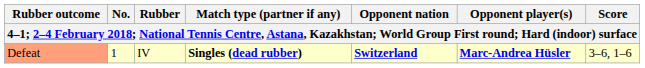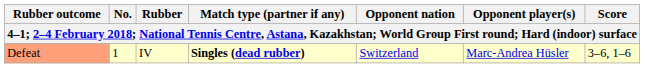(386, 53) bold -> (389, 53) normal
(515, 53) bold -> (517, 53) normal
